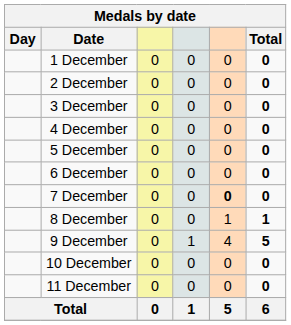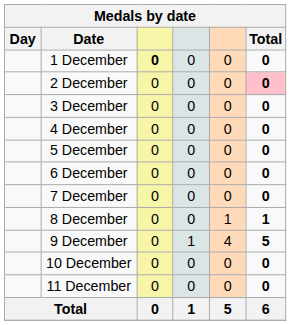(155, 61) normal -> (155, 61) bold
(266, 84) no background -> (266, 84) pink background
(228, 196) bold -> (228, 196) normal
